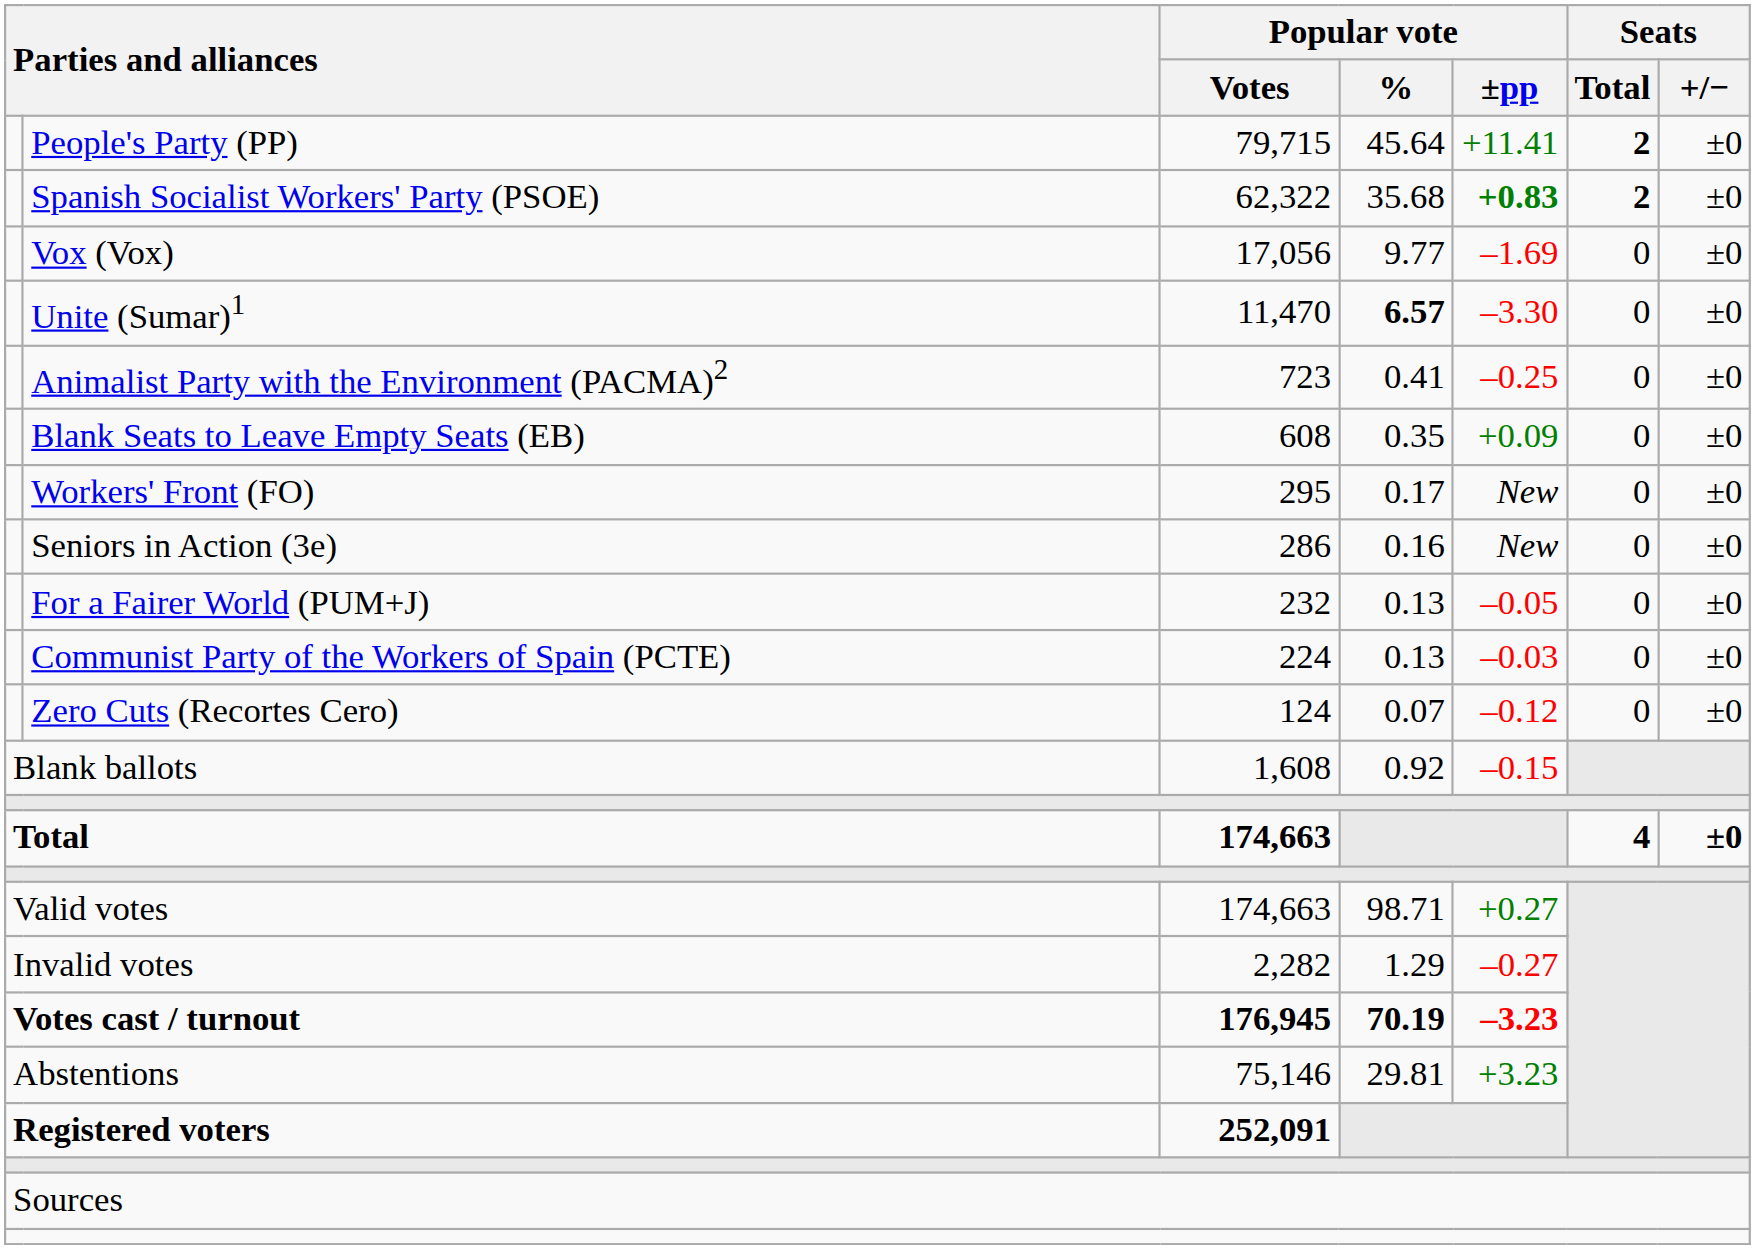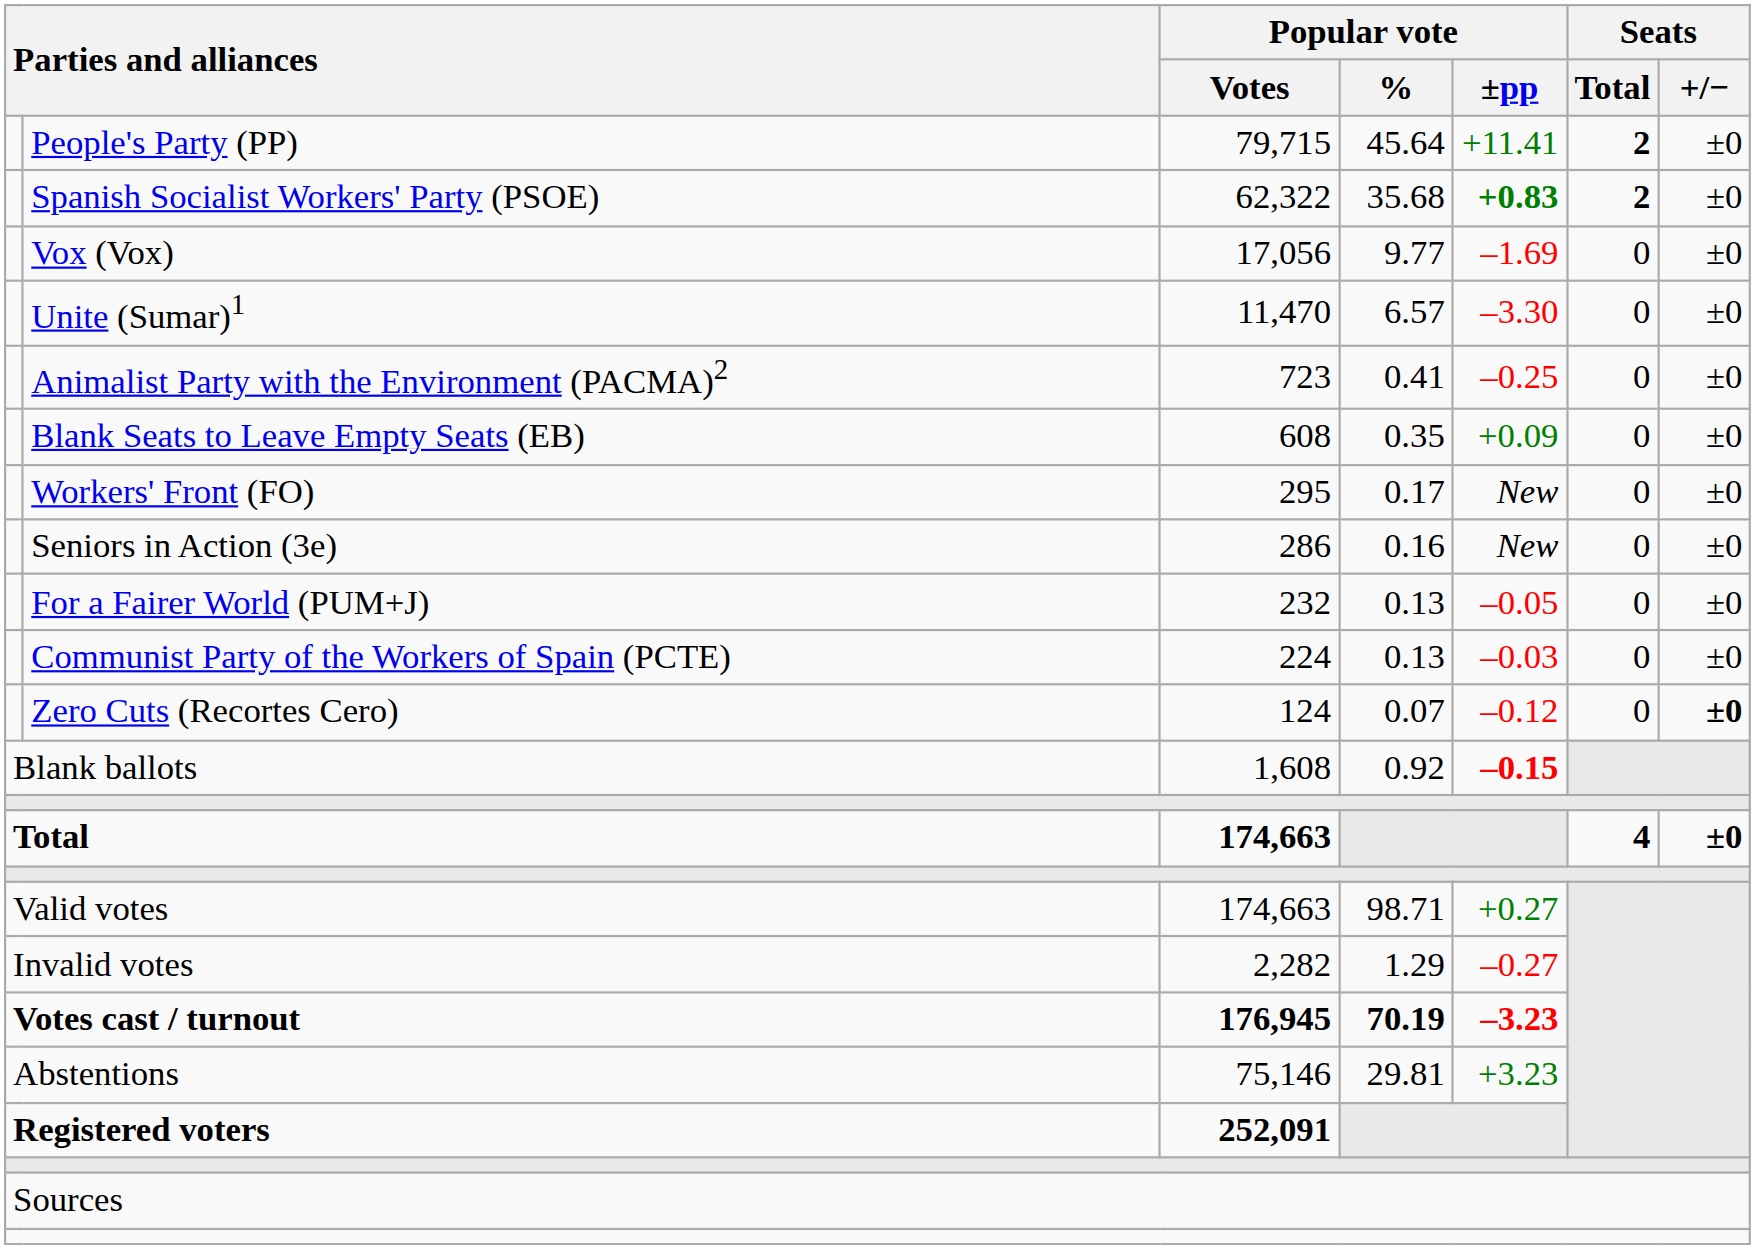(1414, 312) bold -> (1414, 312) normal
(1724, 711) normal -> (1724, 711) bold
(1519, 766) normal -> (1519, 766) bold
